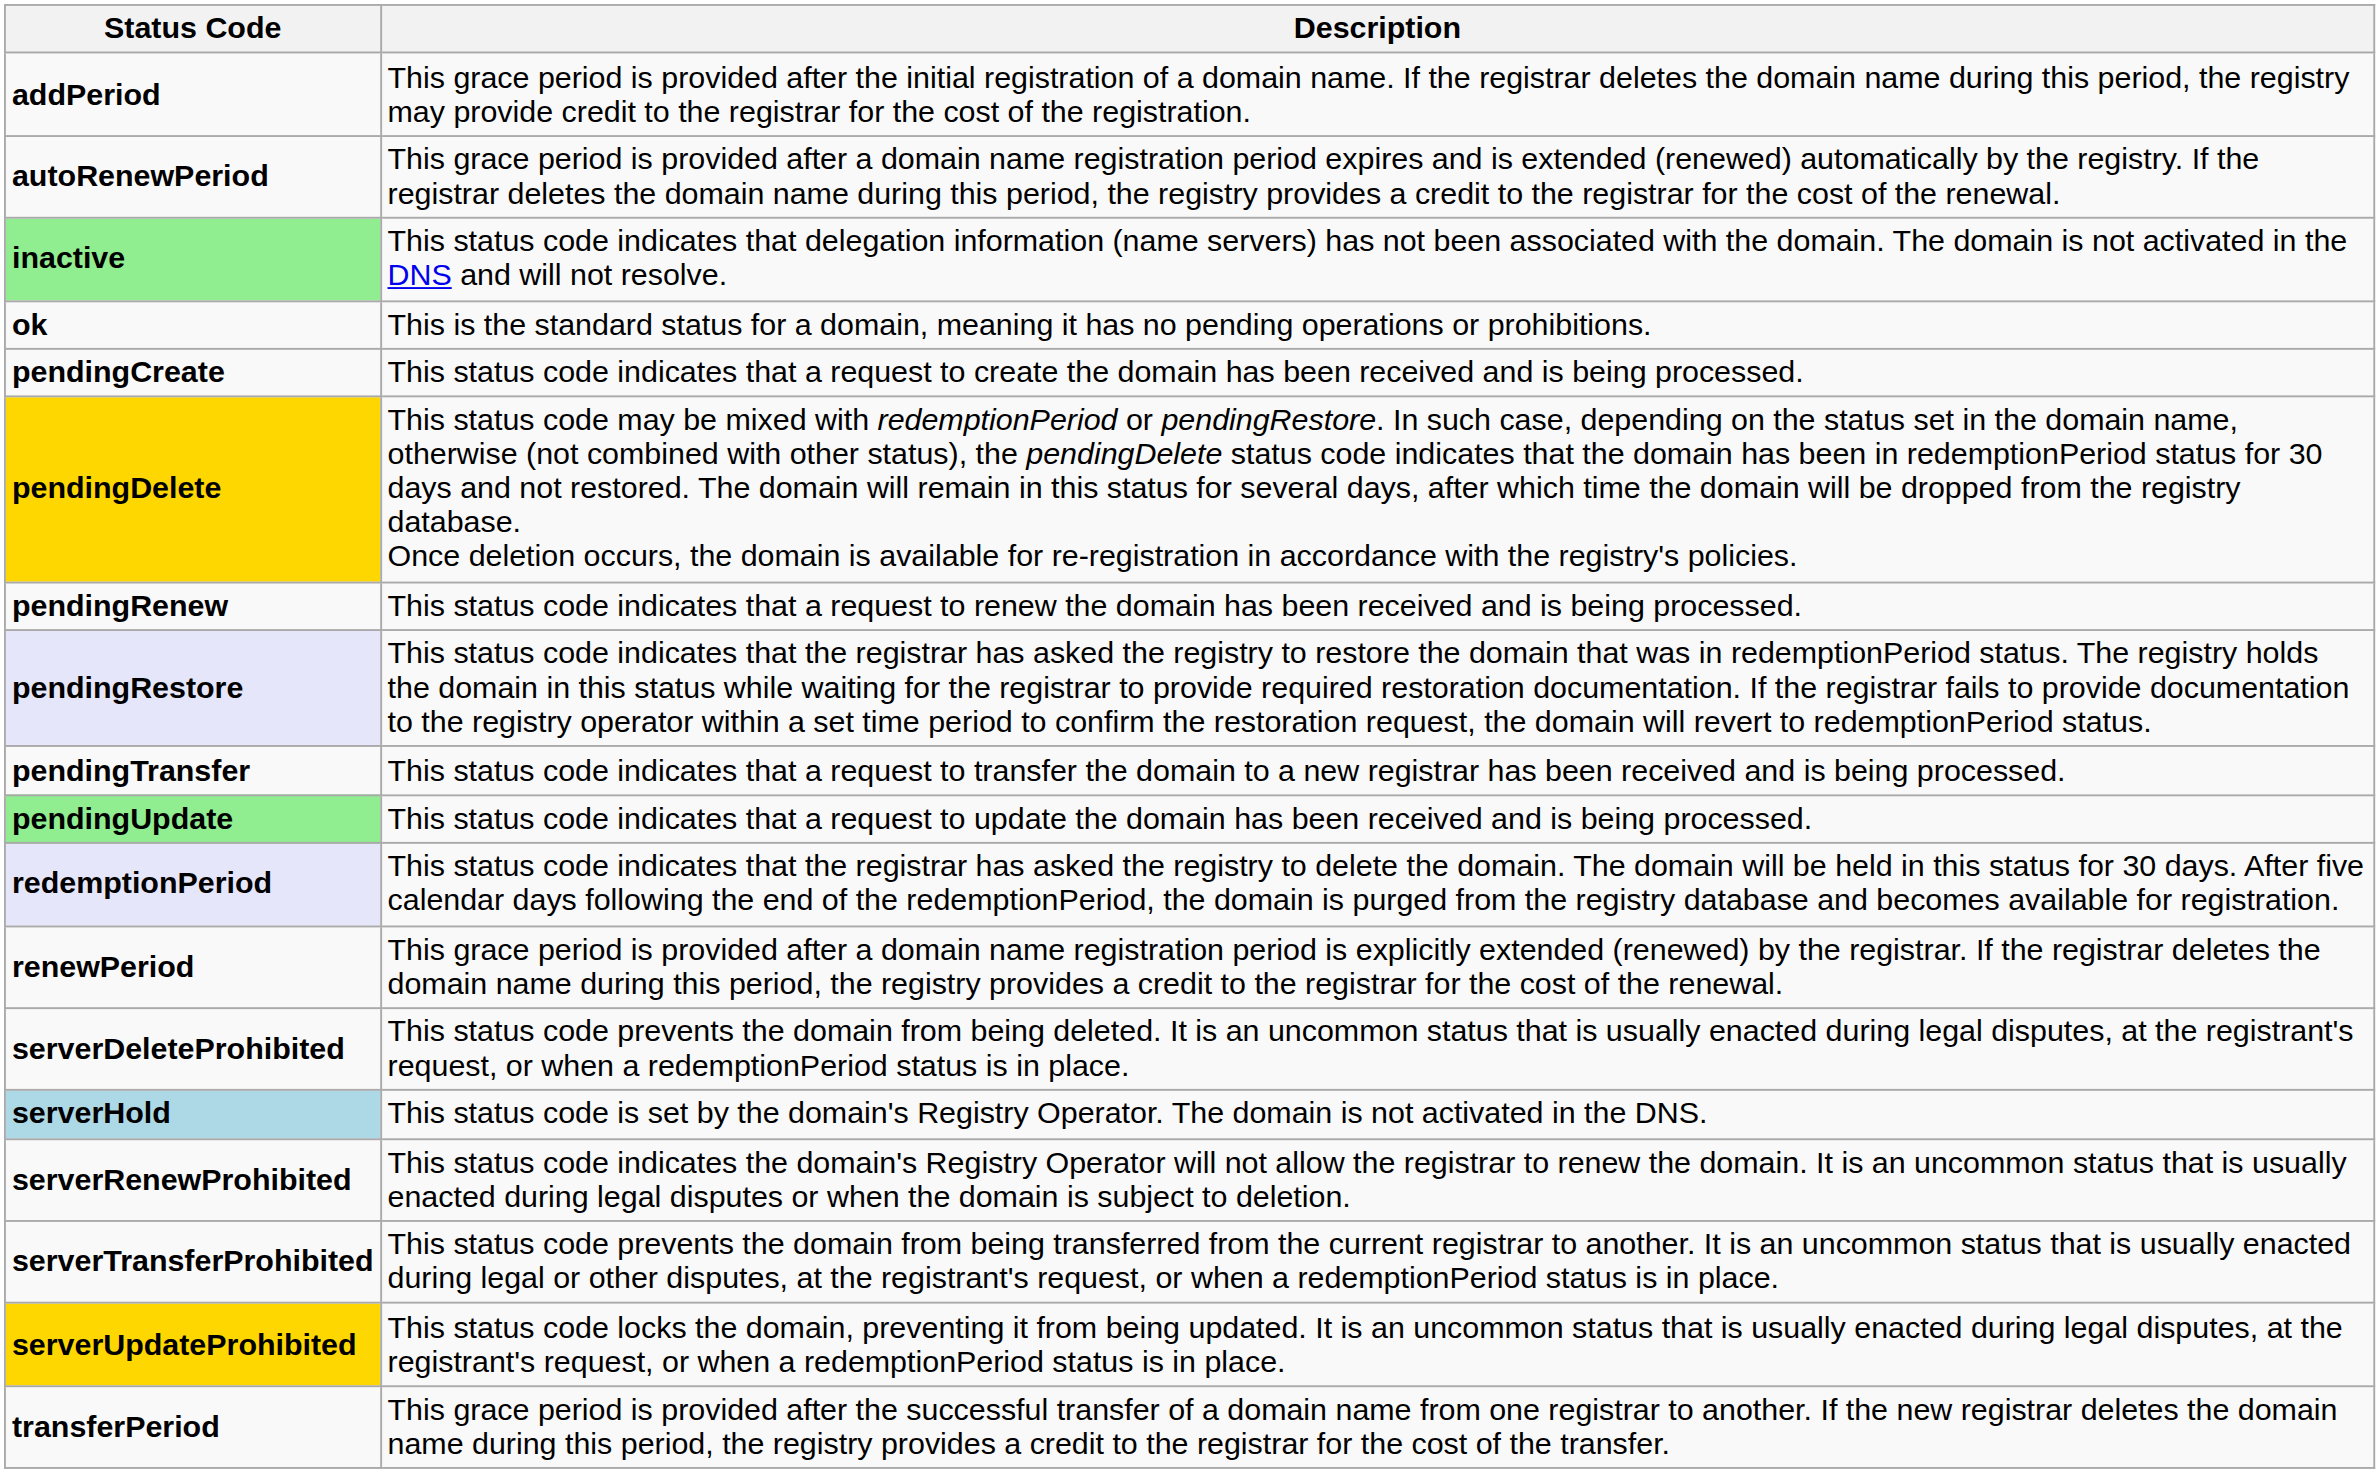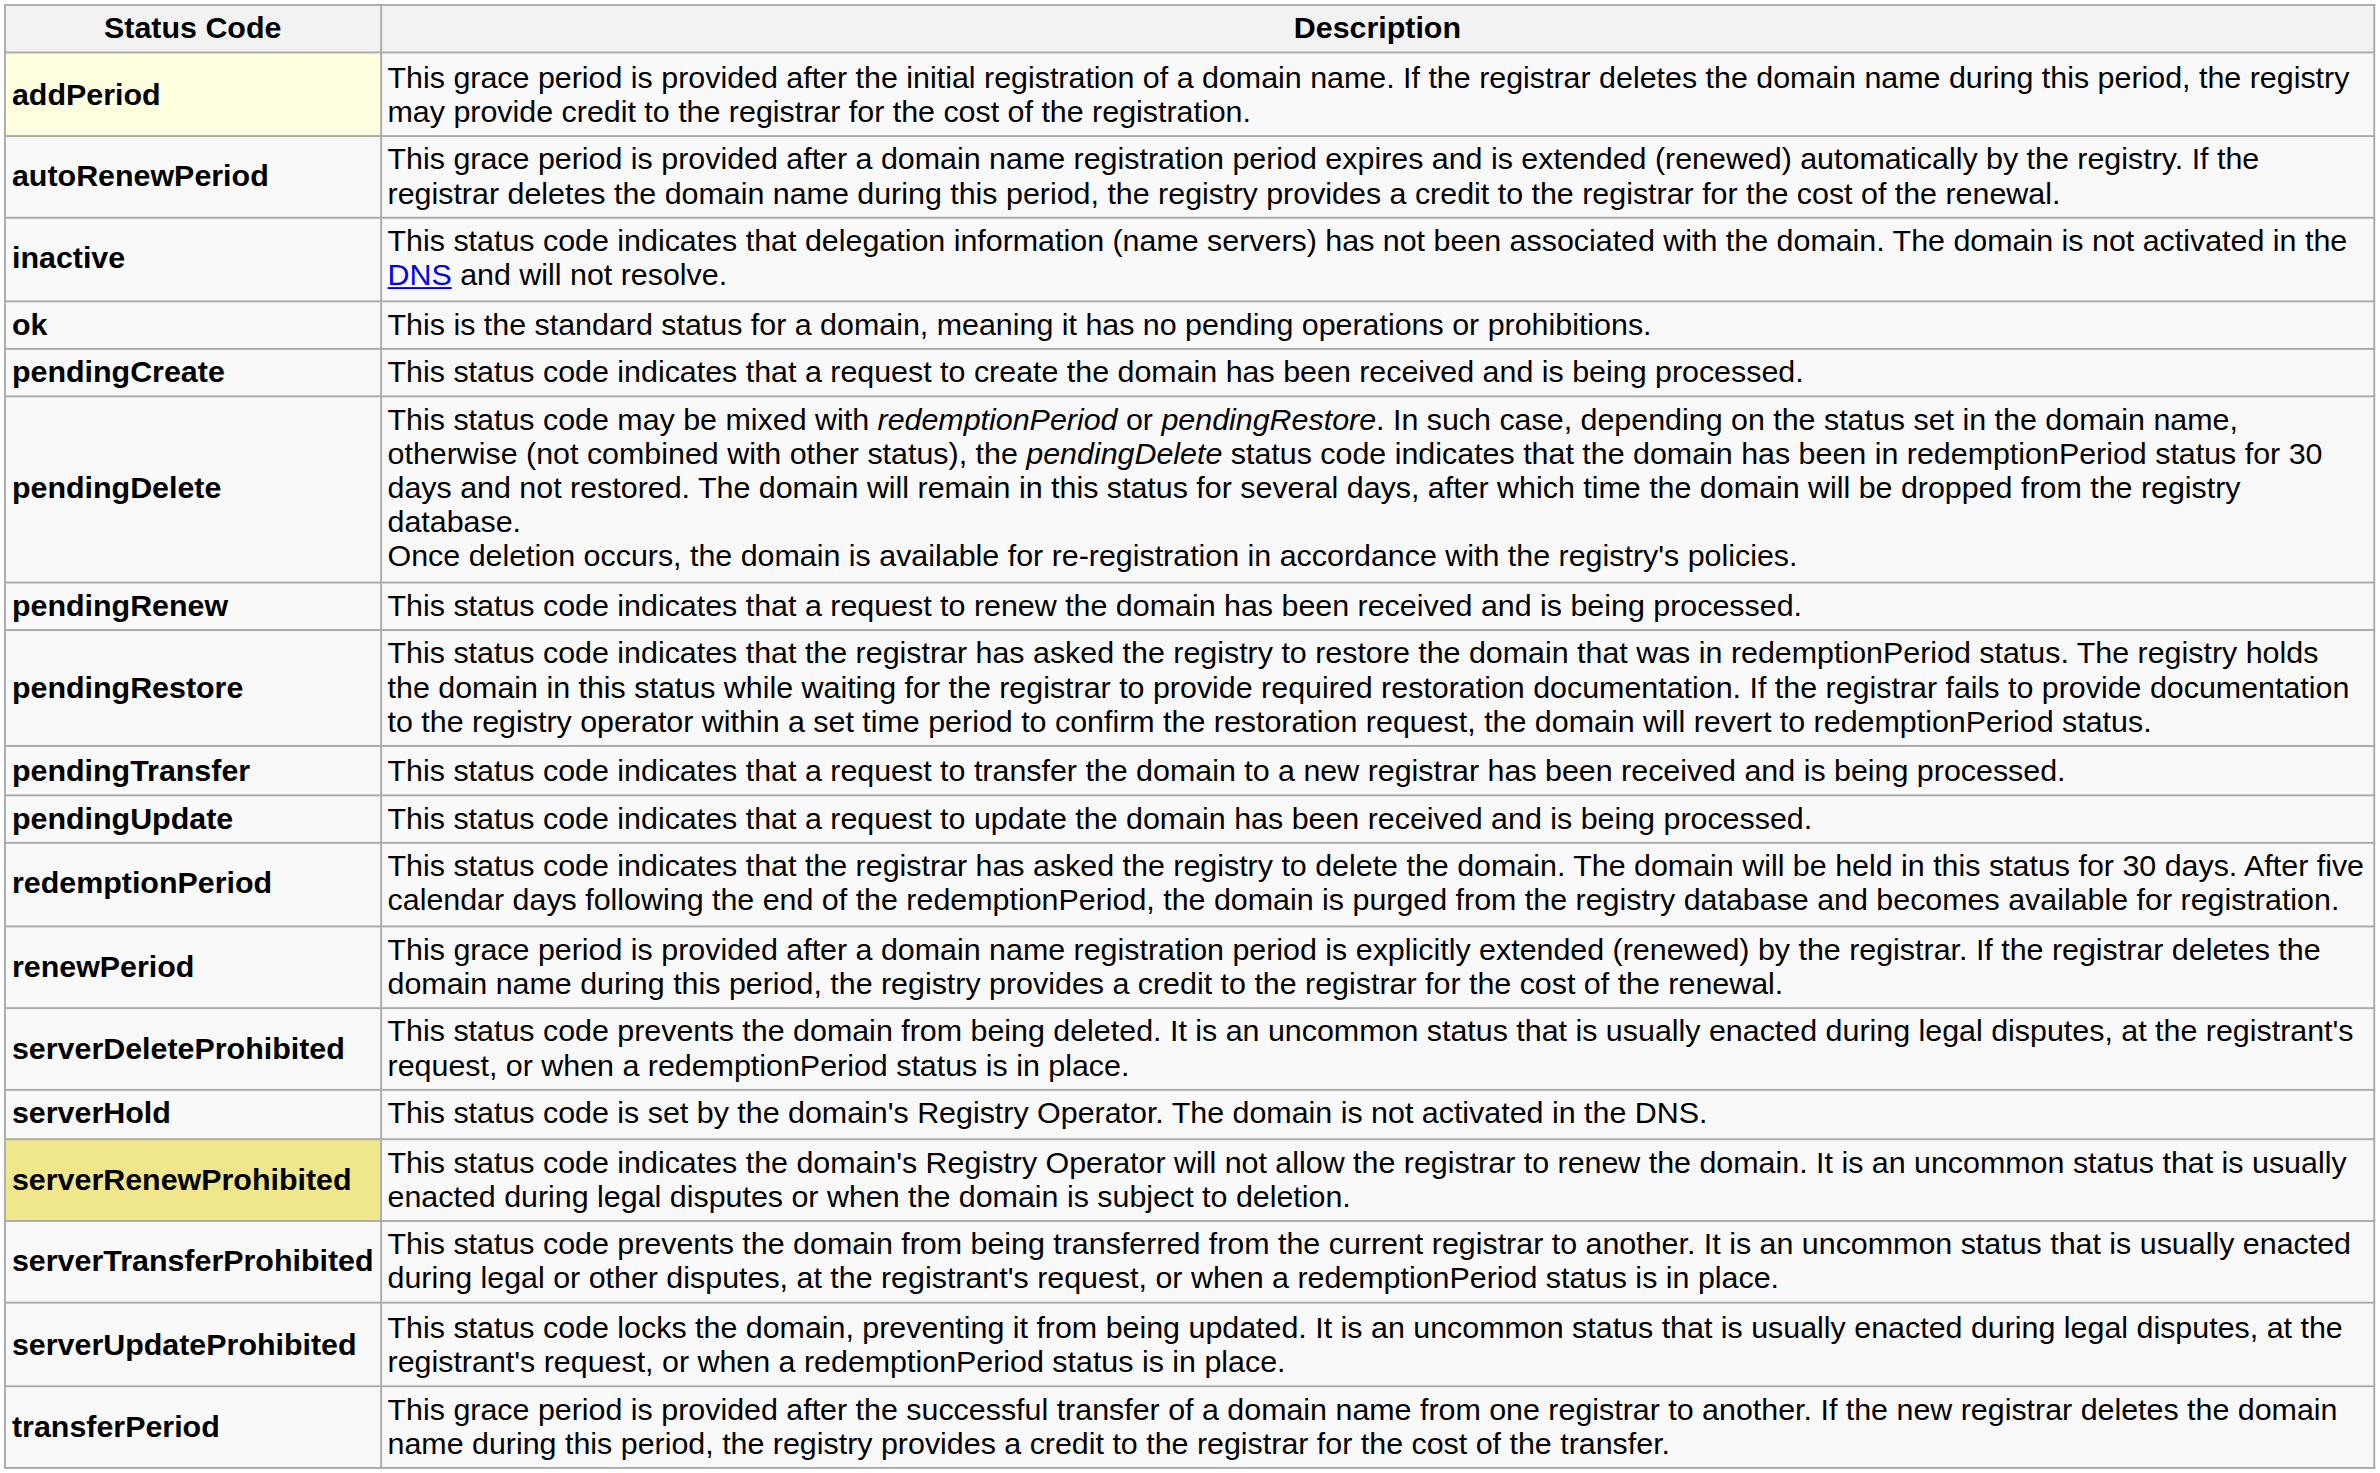(86, 93) no background -> (86, 93) lightyellow background
(69, 258) lightgreen background -> (69, 258) no background
(117, 488) gold background -> (117, 488) no background
(128, 687) lavender background -> (128, 687) no background
(123, 818) lightgreen background -> (123, 818) no background
(142, 883) lavender background -> (142, 883) no background
(91, 1113) lightblue background -> (91, 1113) no background
(182, 1179) no background -> (182, 1179) khaki background
(184, 1344) gold background -> (184, 1344) no background
